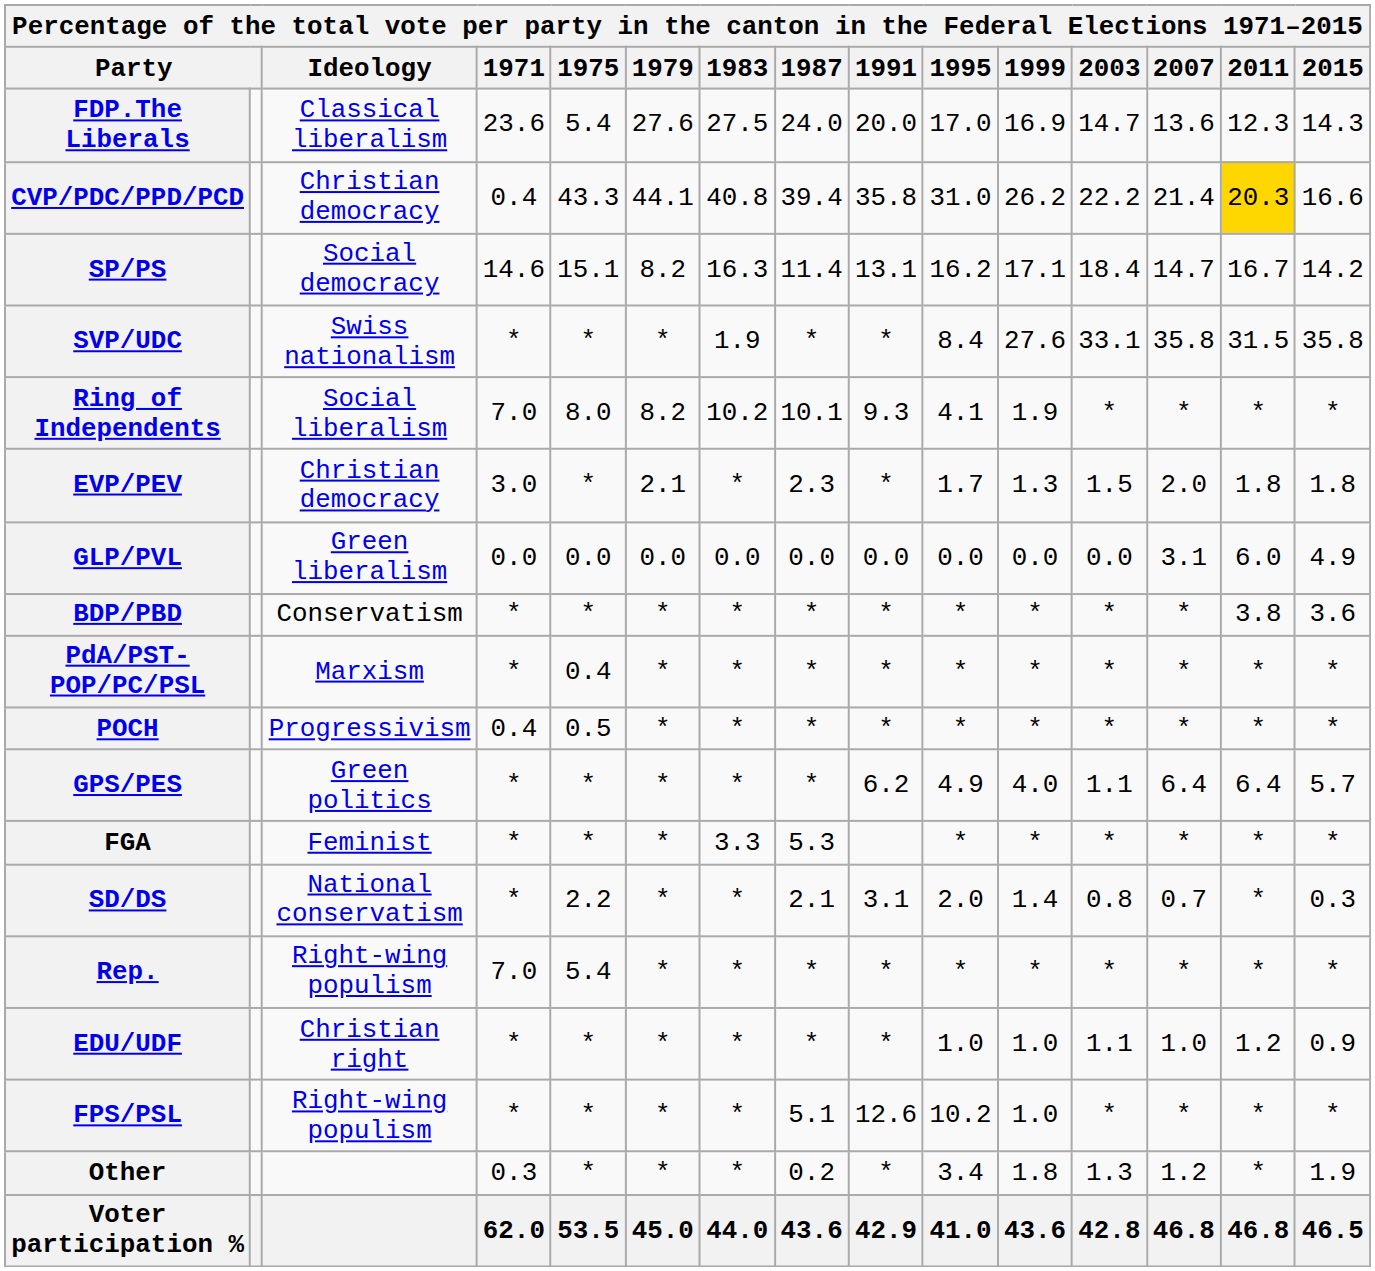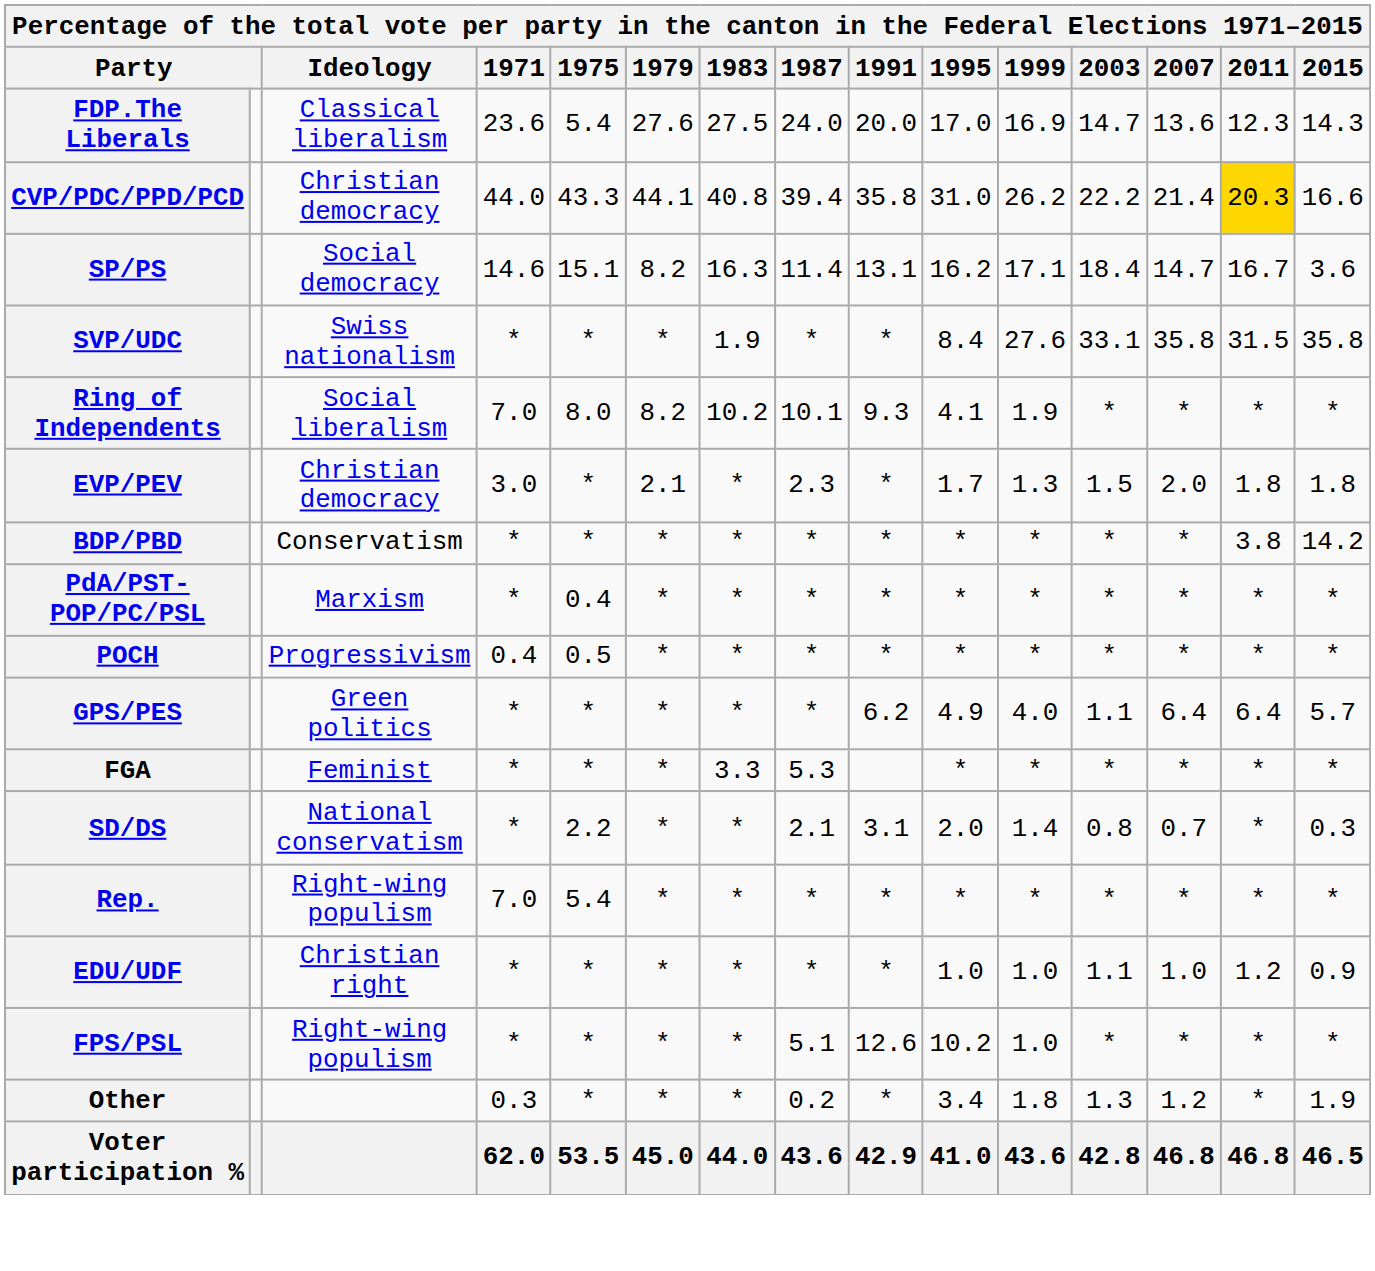(514, 197) 0.4 -> (514, 197) 44.0
(1333, 269) 14.2 -> (1333, 269) 3.6
- row: (128, 557)
(1333, 614) 3.6 -> (1333, 542) 14.2
